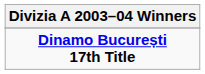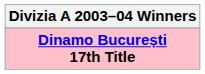(102, 48) no background -> (102, 48) pink background
